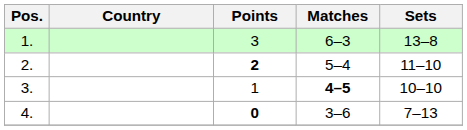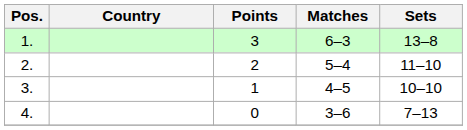(255, 64) bold -> (255, 64) normal
(338, 88) bold -> (338, 88) normal
(255, 112) bold -> (255, 112) normal
